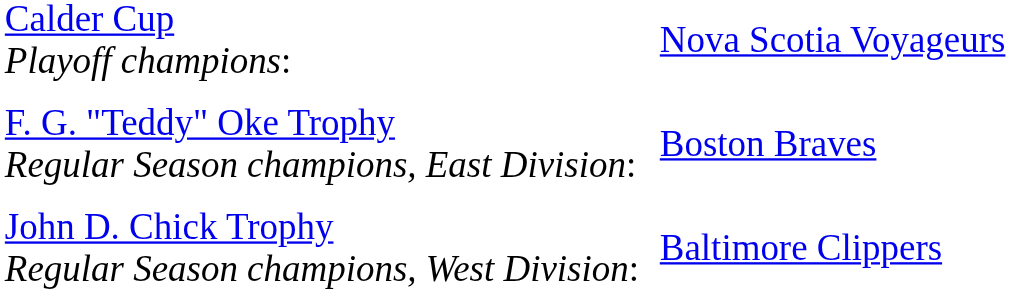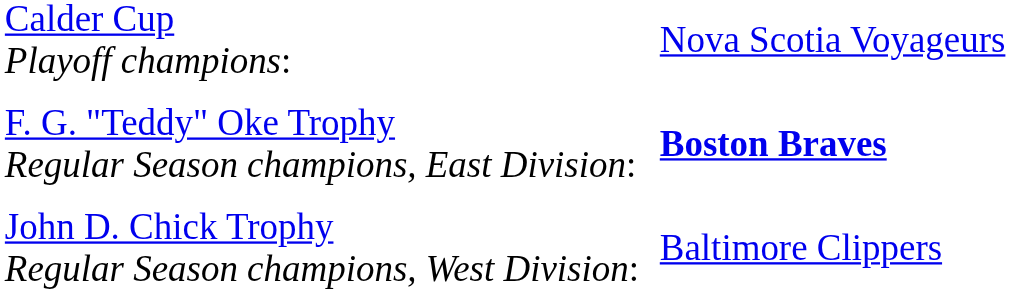(768, 143) normal -> (773, 143) bold
